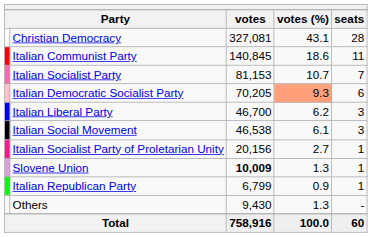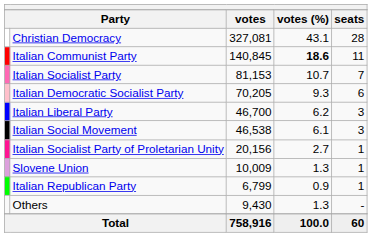(318, 56) normal -> (318, 56) bold
(321, 93) lightsalmon background -> (321, 93) no background
(254, 167) bold -> (254, 167) normal
